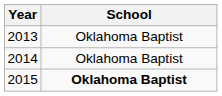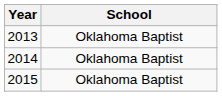(129, 79) bold -> (129, 79) normal
